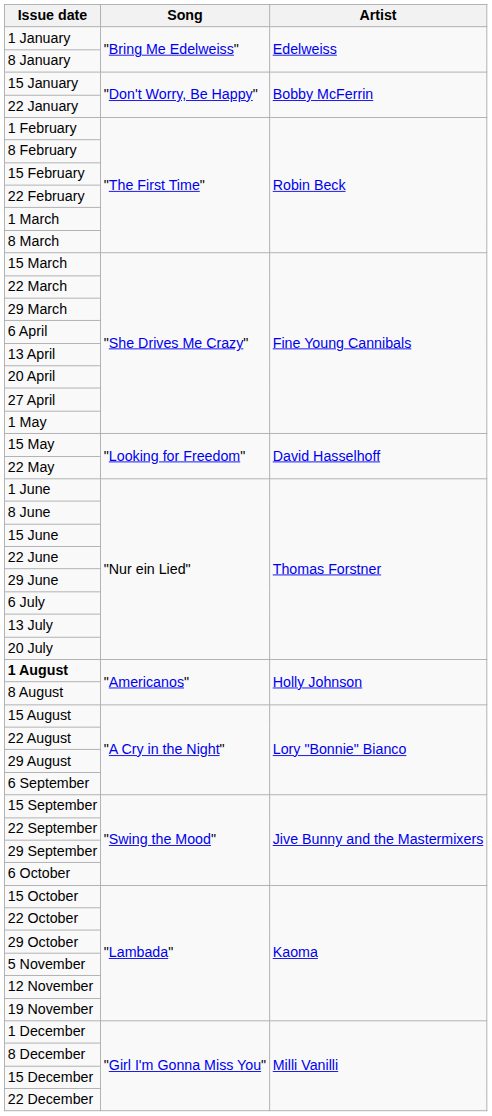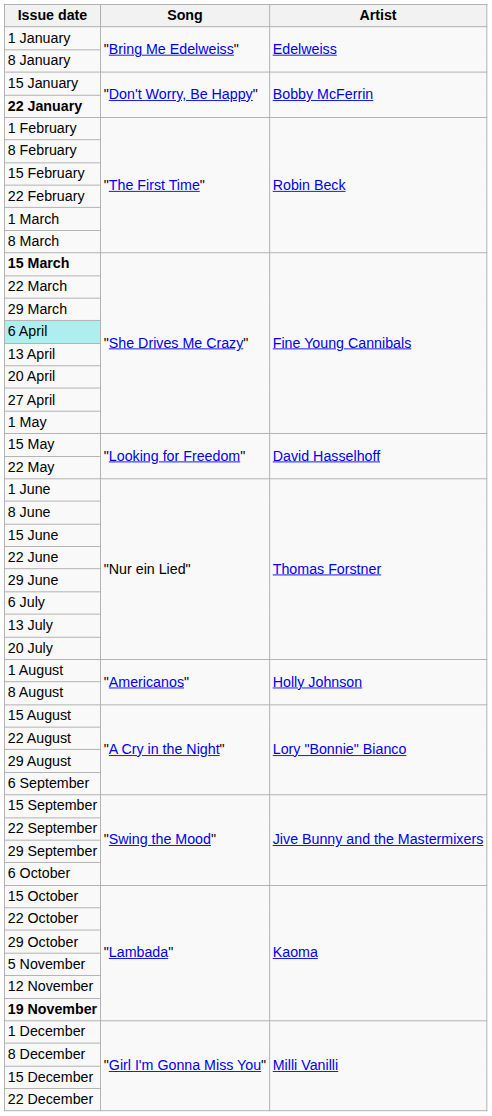(43, 106) normal -> (45, 106) bold
(37, 264) normal -> (39, 264) bold
(28, 331) no background -> (28, 331) paleturquoise background
(38, 670) bold -> (35, 670) normal
(50, 1009) normal -> (52, 1009) bold
